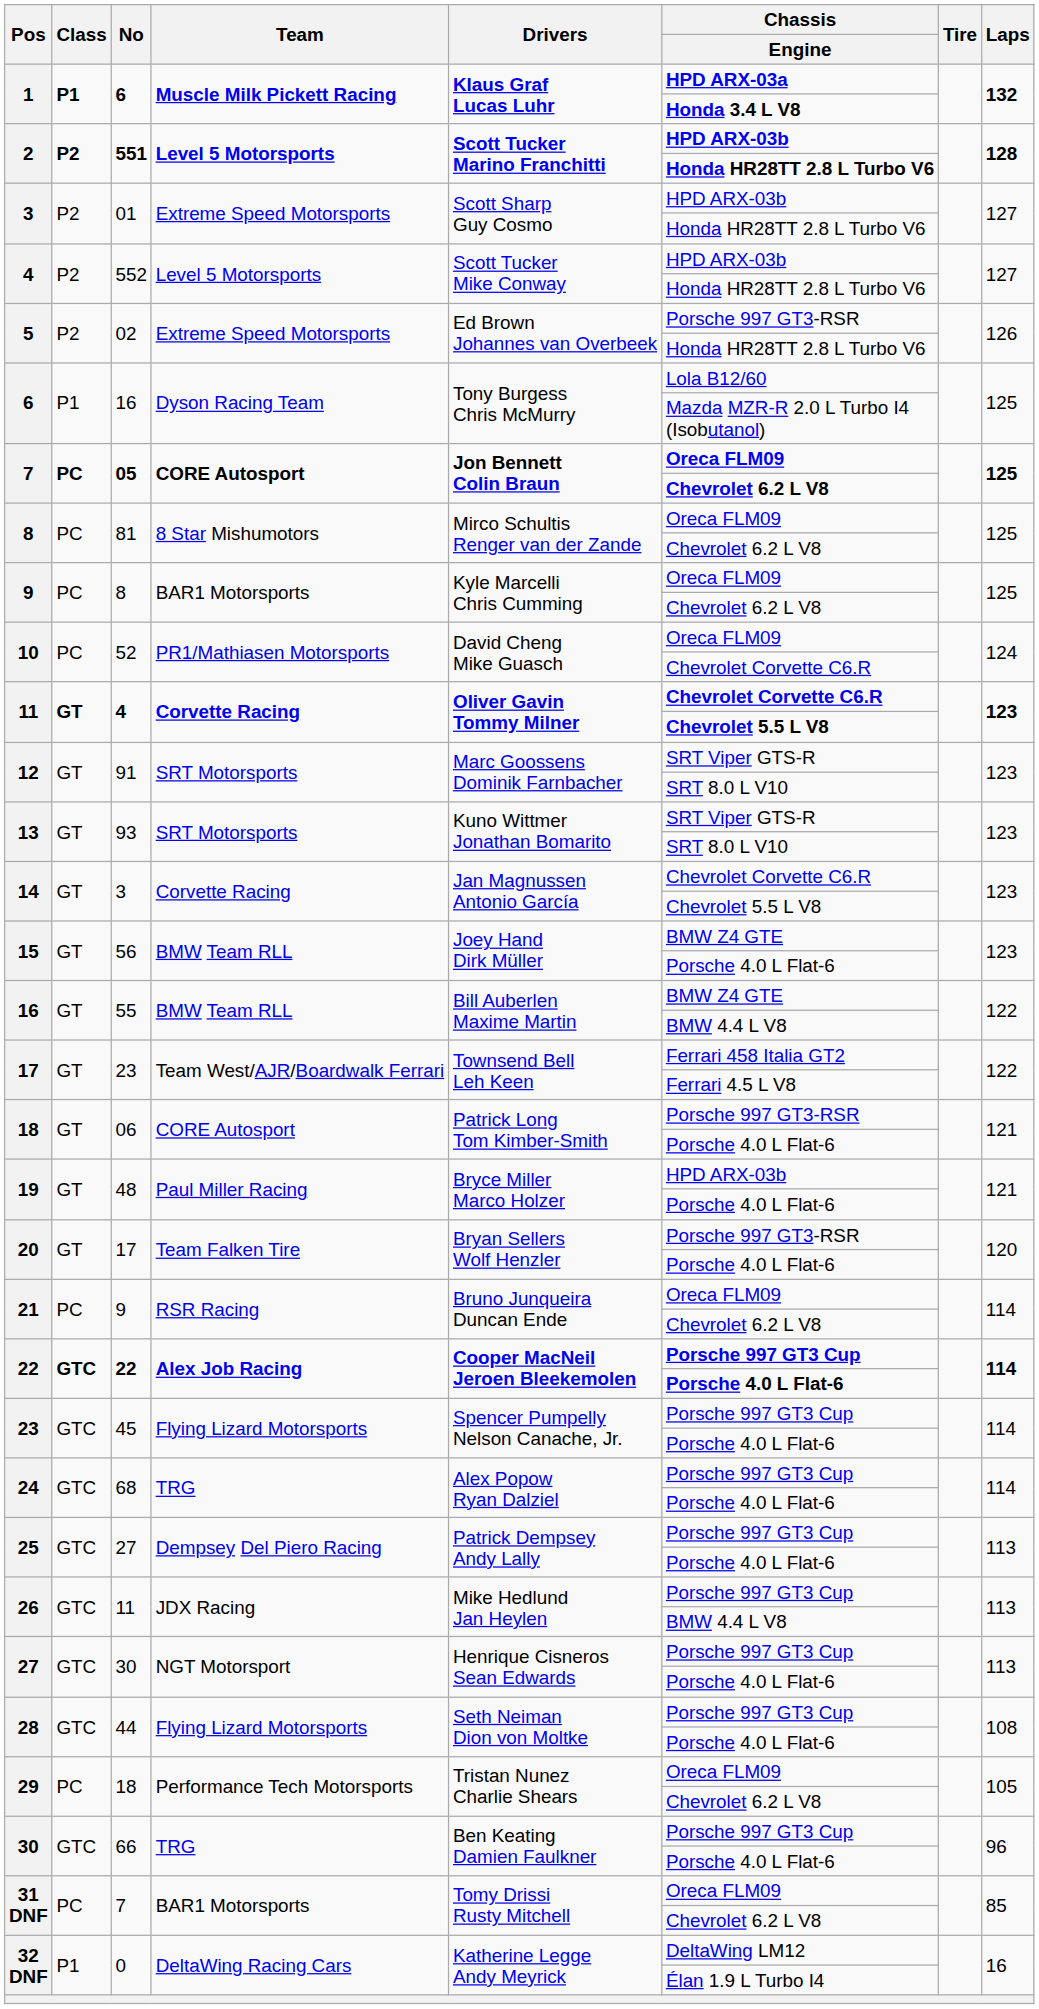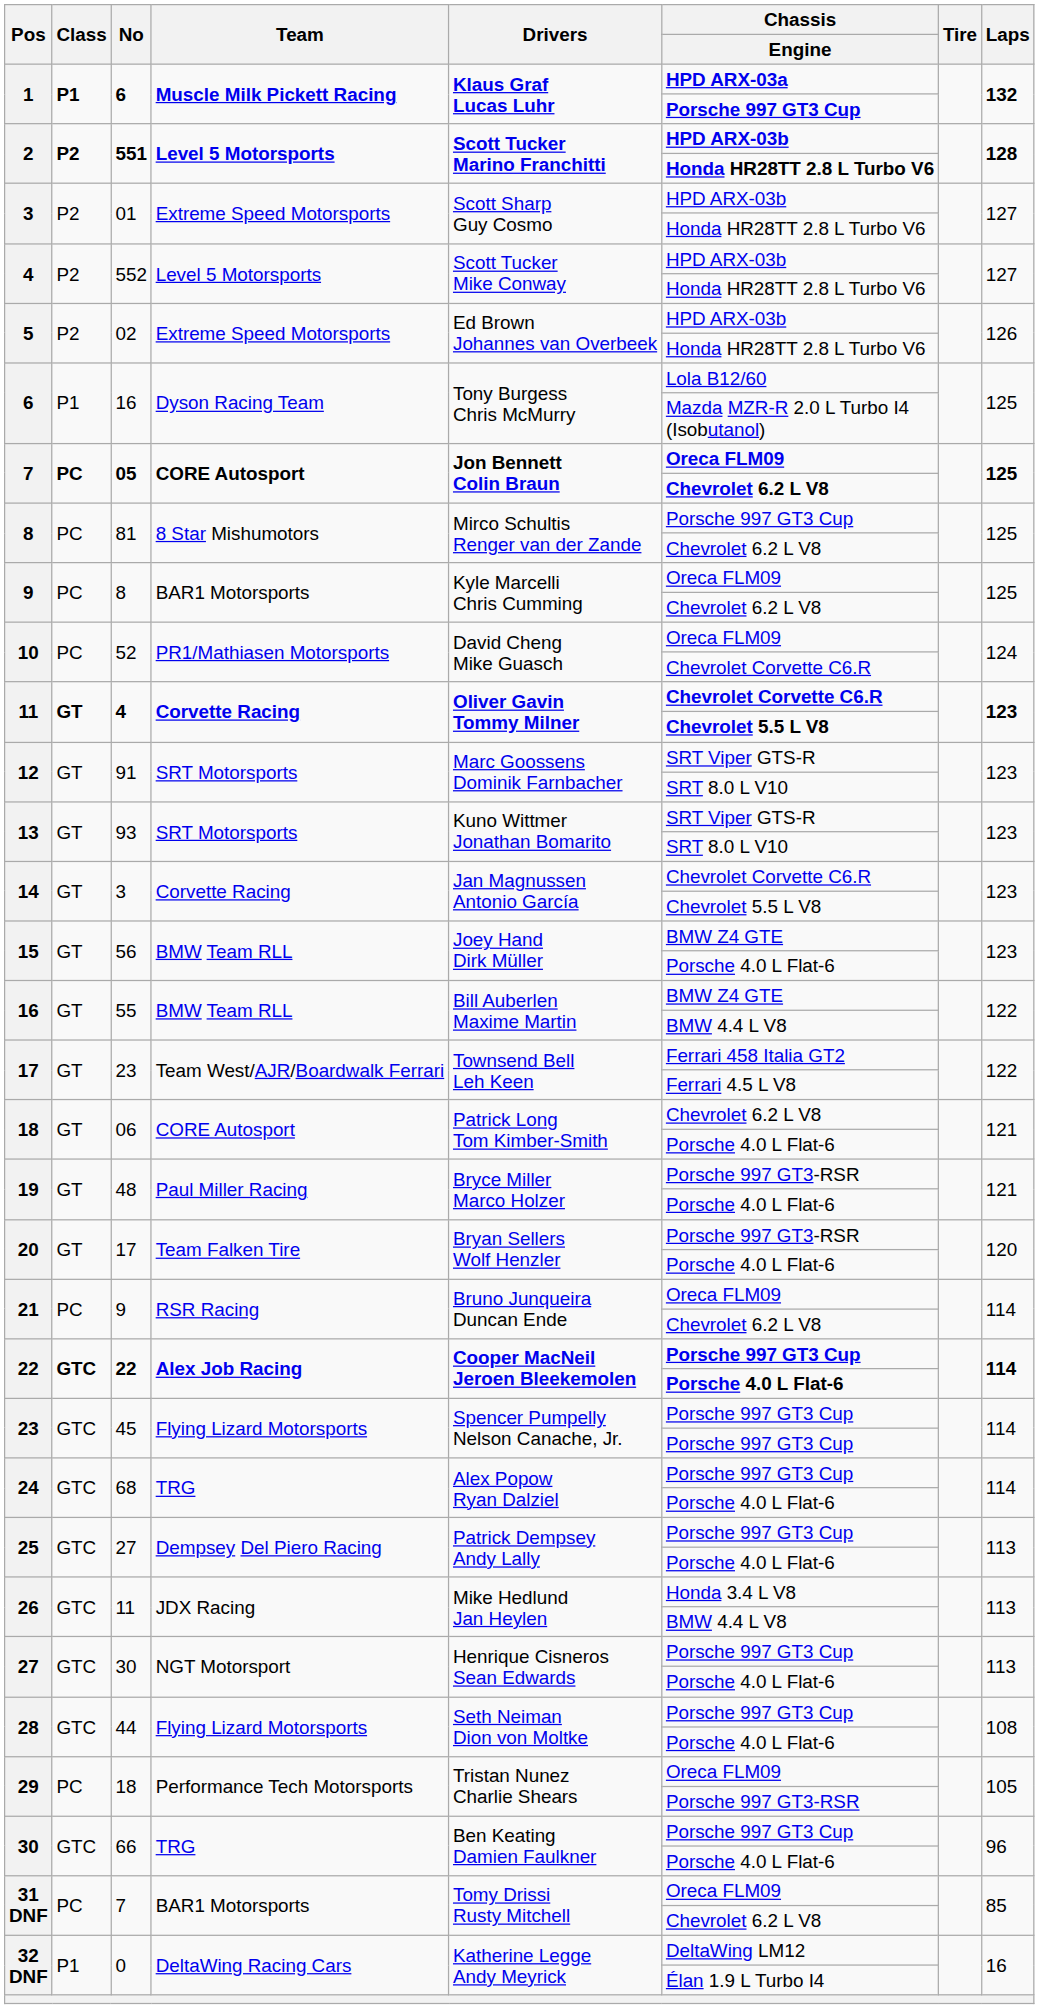(733, 109) Honda 3.4 L V8 -> (763, 109) Porsche 997 GT3 Cup
(763, 318) Porsche 997 GT3-RSR -> (726, 318) HPD ARX-03b
(723, 518) Oreca FLM09 -> (760, 518) Porsche 997 GT3 Cup
(763, 1115) Porsche 997 GT3-RSR -> (744, 1115) Chevrolet 6.2 L V8
(726, 1175) HPD ARX-03b -> (763, 1175) Porsche 997 GT3-RSR
(750, 1443) Porsche 4.0 L Flat-6 -> (760, 1443) Porsche 997 GT3 Cup
(760, 1592) Porsche 997 GT3 Cup -> (731, 1592) Honda 3.4 L V8
(744, 1801) Chevrolet 6.2 L V8 -> (763, 1801) Porsche 997 GT3-RSR
